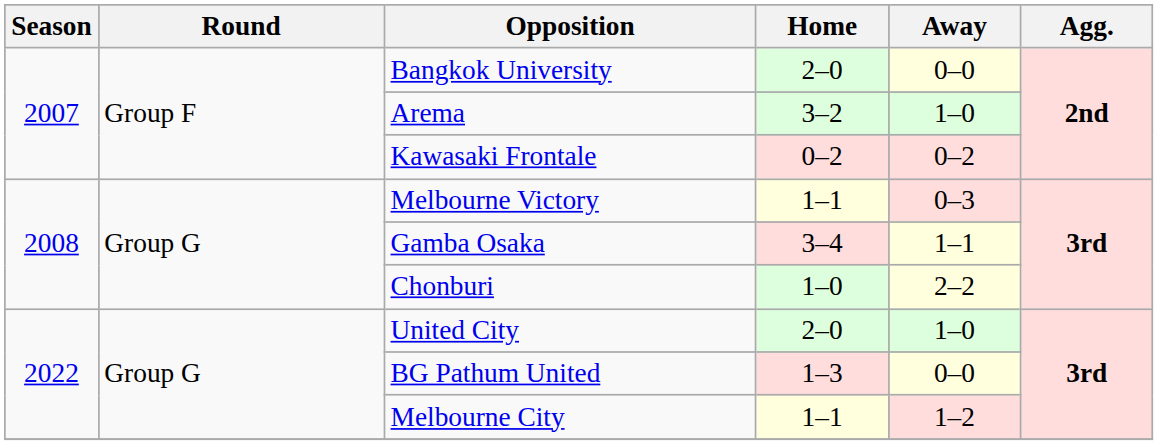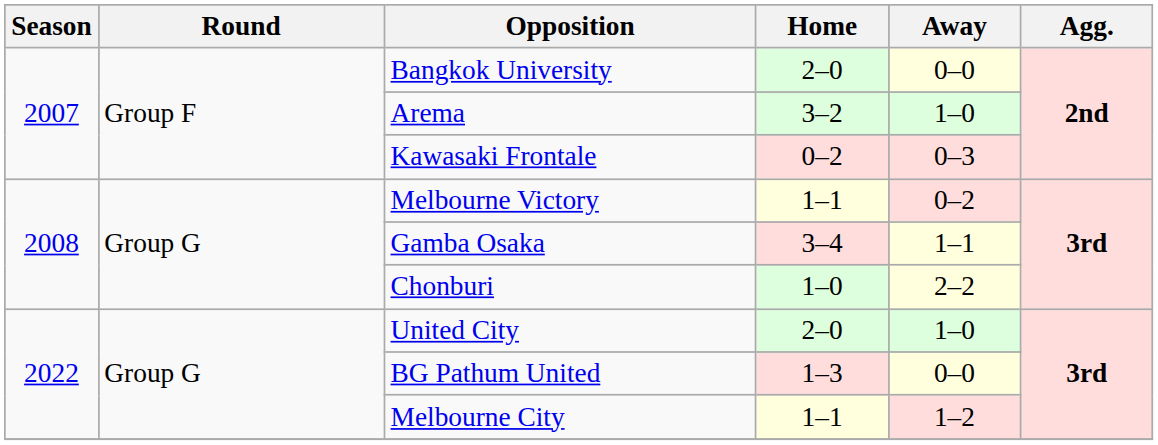(954, 156) 0–2 -> (954, 156) 0–3
(954, 199) 0–3 -> (954, 199) 0–2
